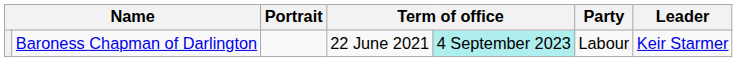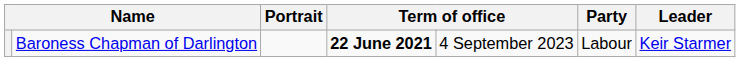(380, 43) normal -> (381, 43) bold
(504, 43) paleturquoise background -> (506, 43) no background
